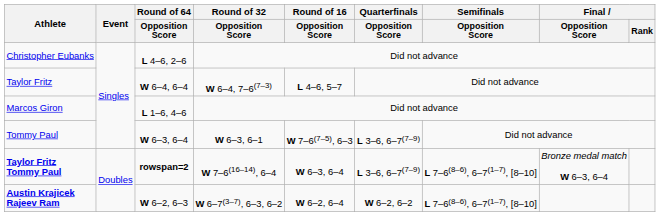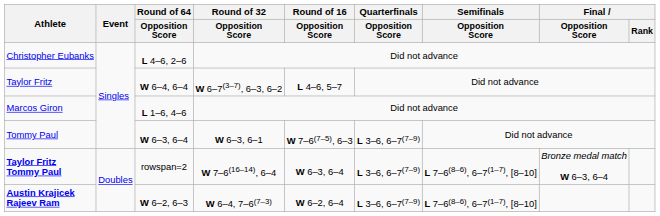(239, 87) W 6–4, 7–6(7–3) -> (239, 87) W 6–7(3–7), 6–3, 6–2
(164, 167) bold -> (164, 167) normal
(239, 204) W 6–7(3–7), 6–3, 6–2 -> (239, 204) W 6–4, 7–6(7–3)
(389, 204) W 6–2, 6–2 -> (389, 204) L 3–6, 6–7(7–9)
